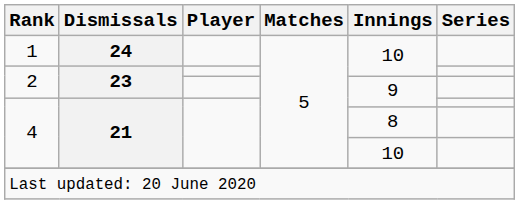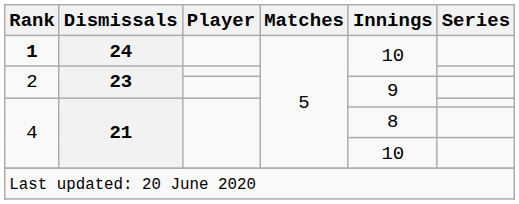(32, 51) normal -> (32, 51) bold
